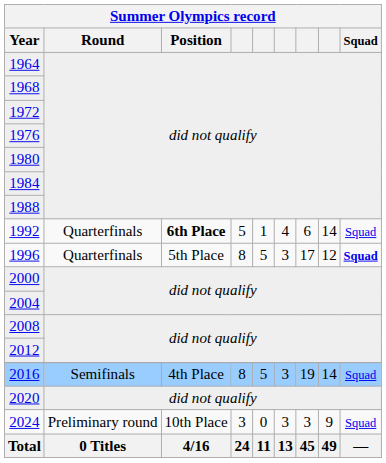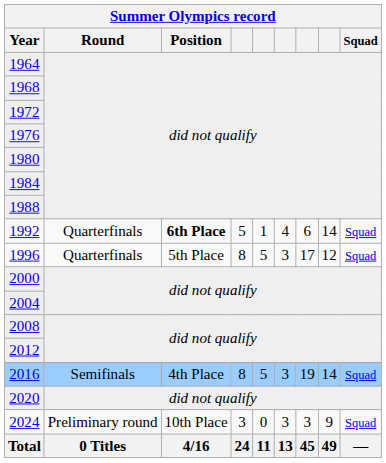(361, 254) bold -> (361, 255) normal
